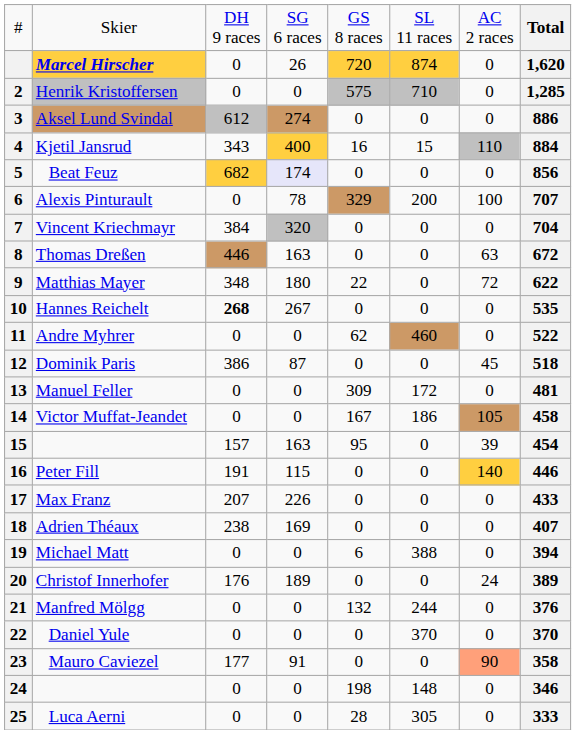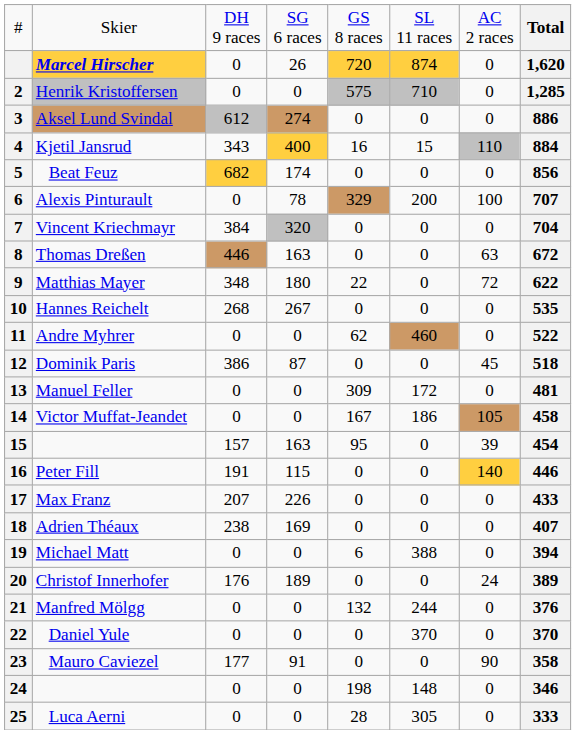(298, 173) lavender background -> (298, 173) no background
(236, 308) bold -> (236, 308) normal
(490, 661) lightsalmon background -> (490, 661) no background
